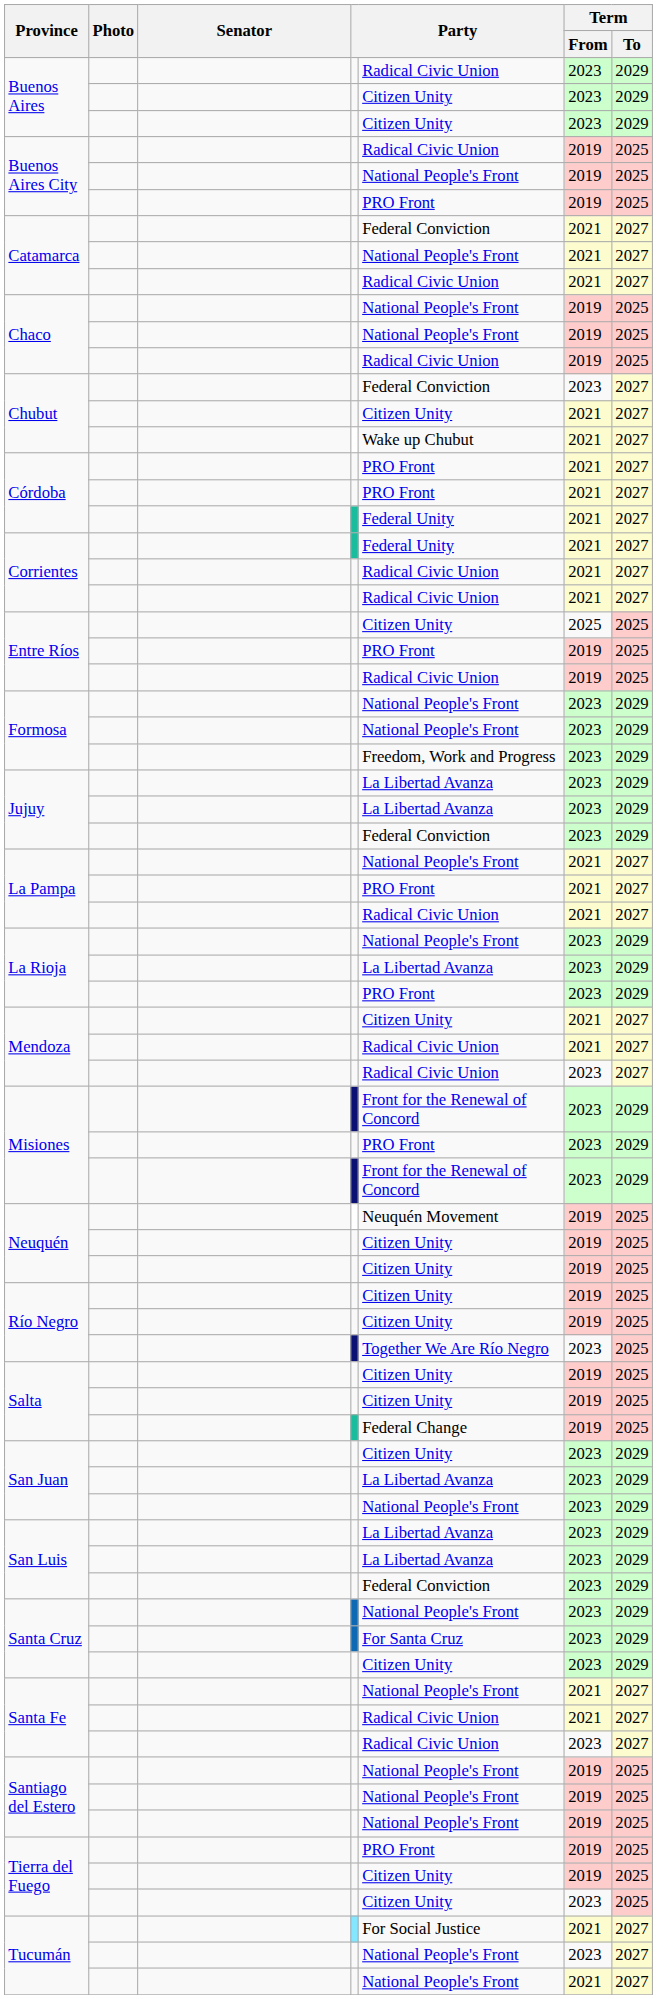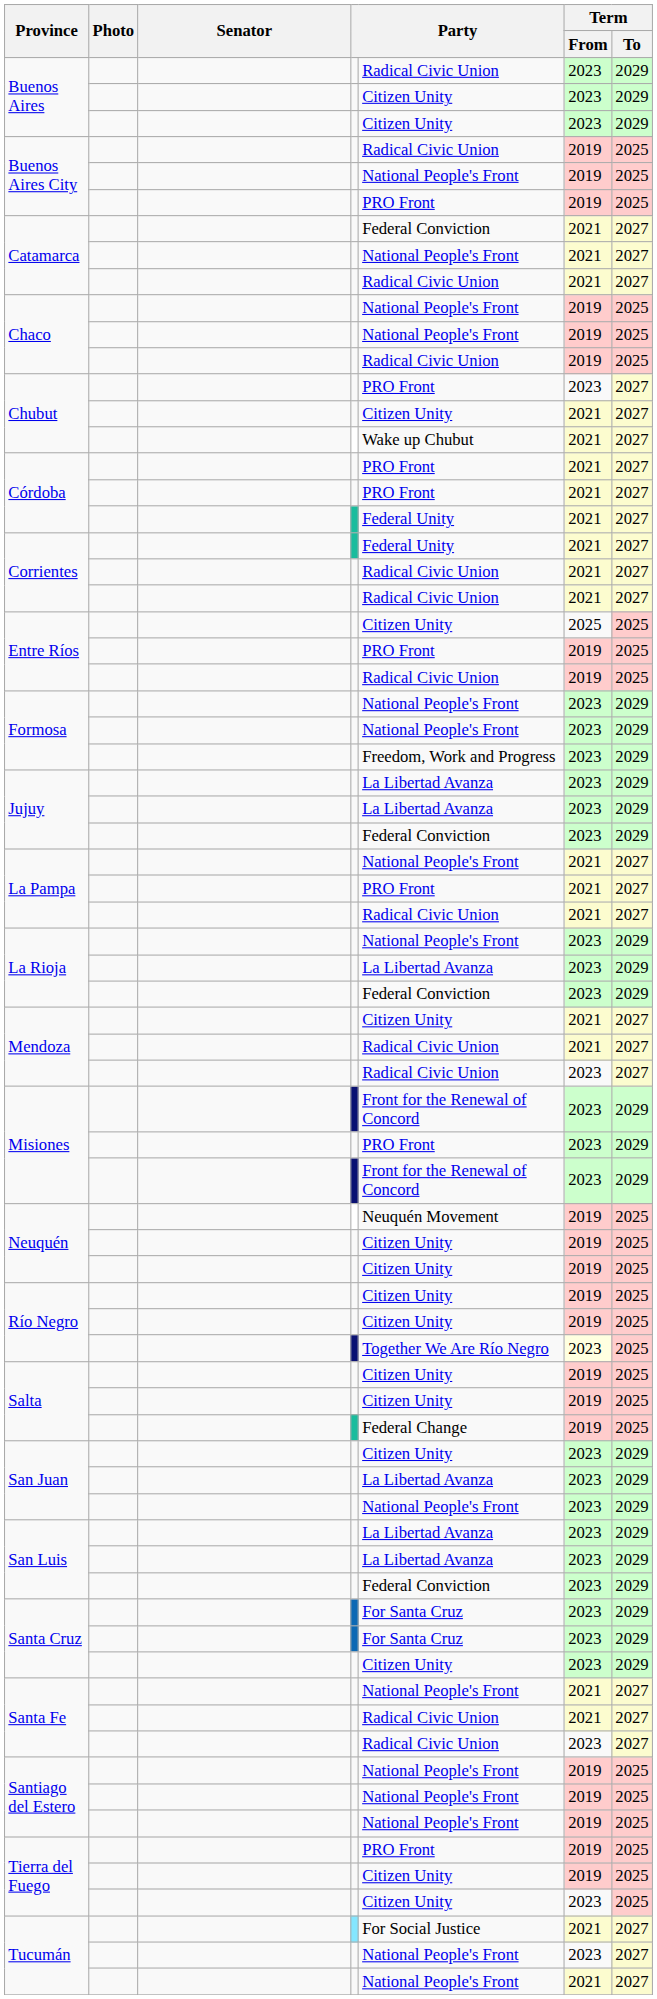(426, 387) Federal Conviction -> (398, 387) PRO Front
(398, 994) PRO Front -> (426, 994) Federal Conviction
(585, 1348) no background -> (585, 1348) lightyellow background
(440, 1612) National People's Front -> (413, 1612) For Santa Cruz
